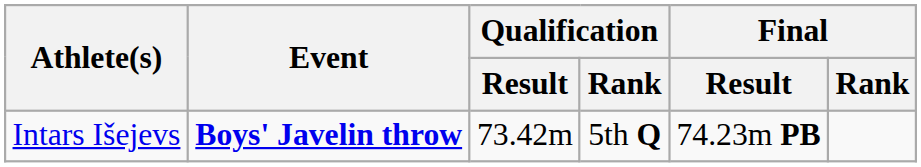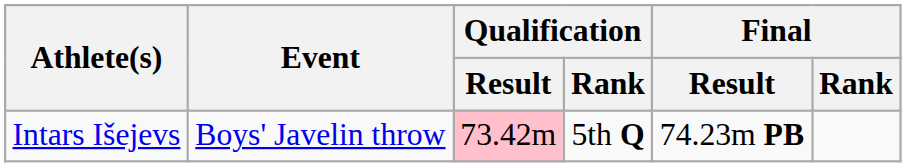(329, 135) bold -> (320, 135) normal
(525, 135) no background -> (508, 135) pink background
